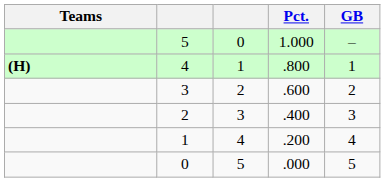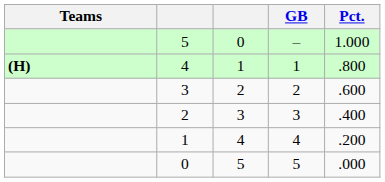columns swapped: (296, 16) <-> (352, 16)
